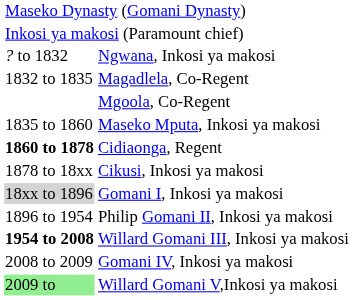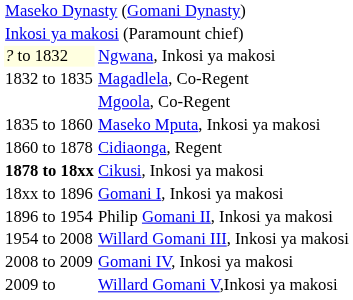(37, 56) no background -> (37, 56) lightyellow background
(49, 147) bold -> (49, 147) normal
(49, 170) normal -> (49, 170) bold
(49, 193) lightgrey background -> (49, 193) no background
(49, 239) bold -> (49, 239) normal
(30, 285) lightgreen background -> (30, 285) no background
